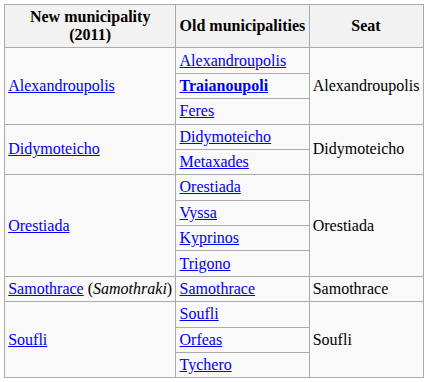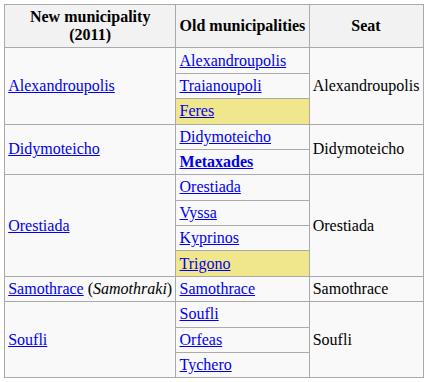(224, 85) bold -> (221, 85) normal
(197, 111) no background -> (197, 111) khaki background
(214, 162) normal -> (216, 162) bold
(205, 263) no background -> (205, 263) khaki background
